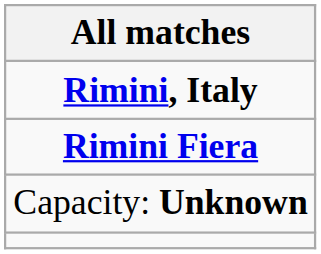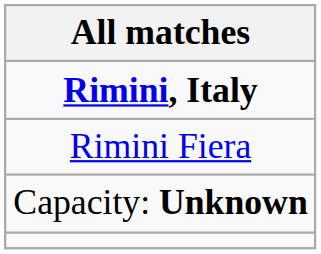(161, 145) bold -> (161, 145) normal
